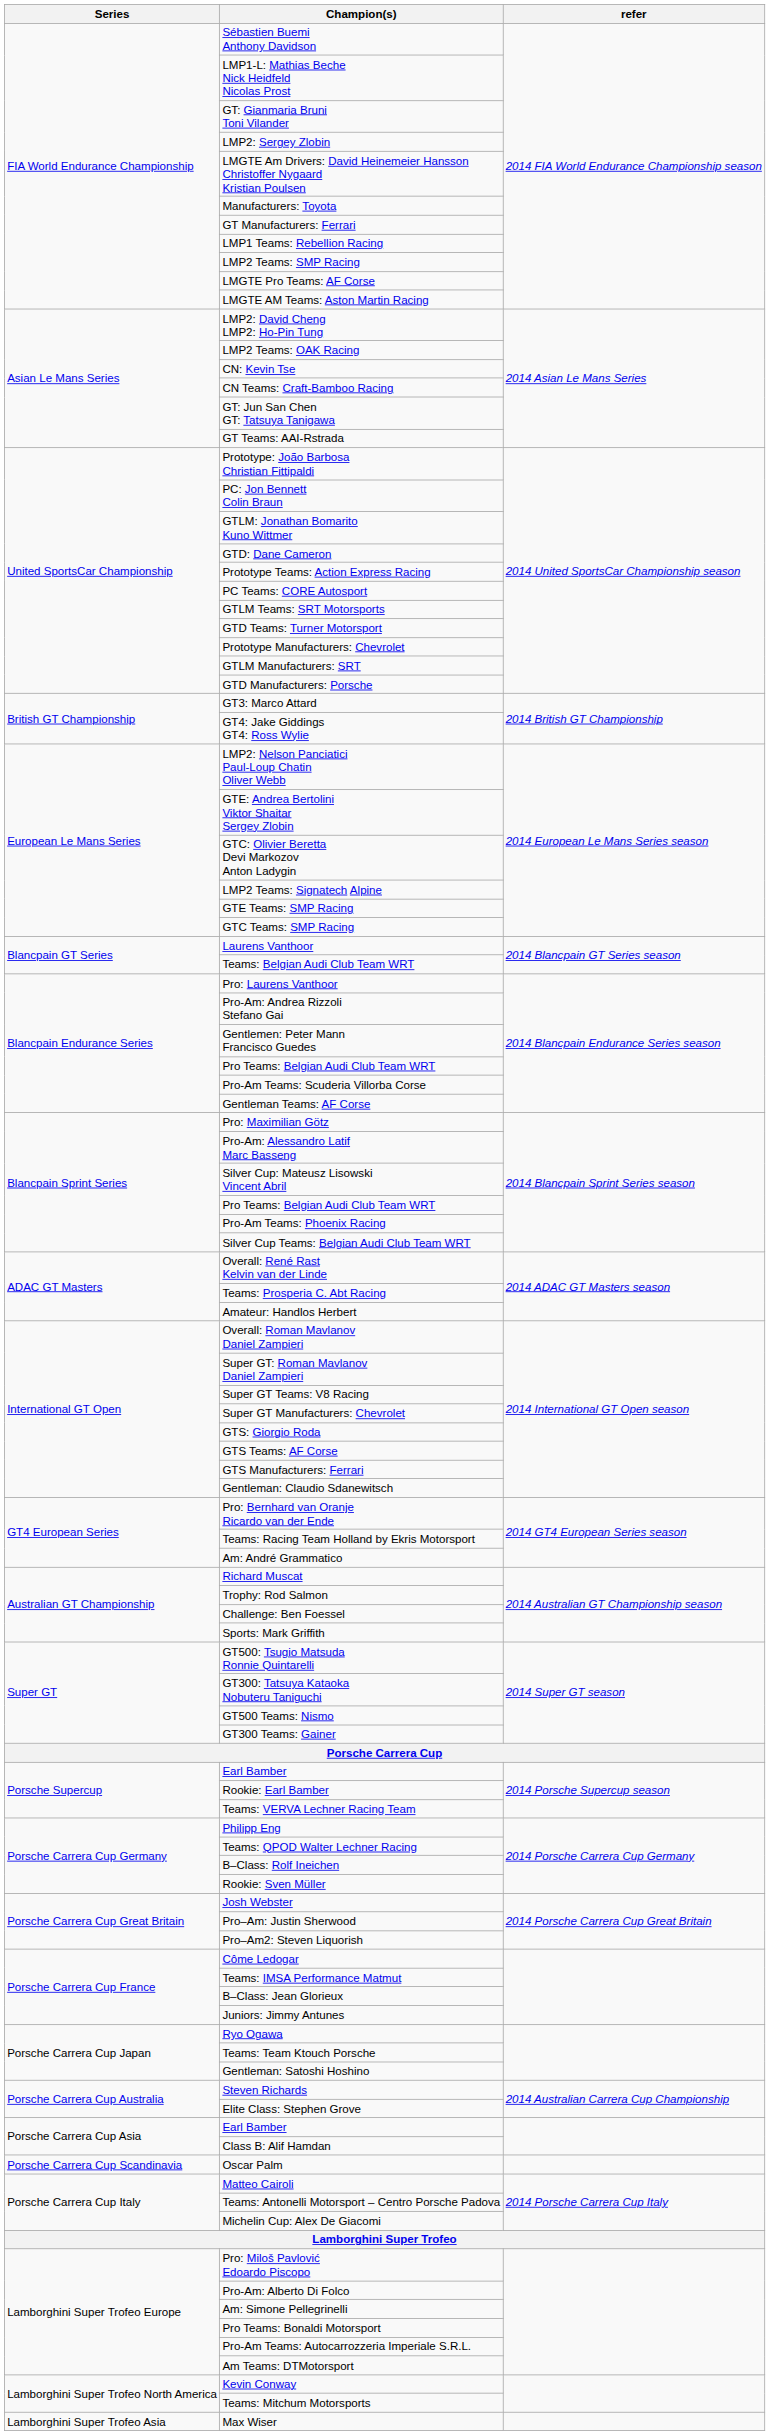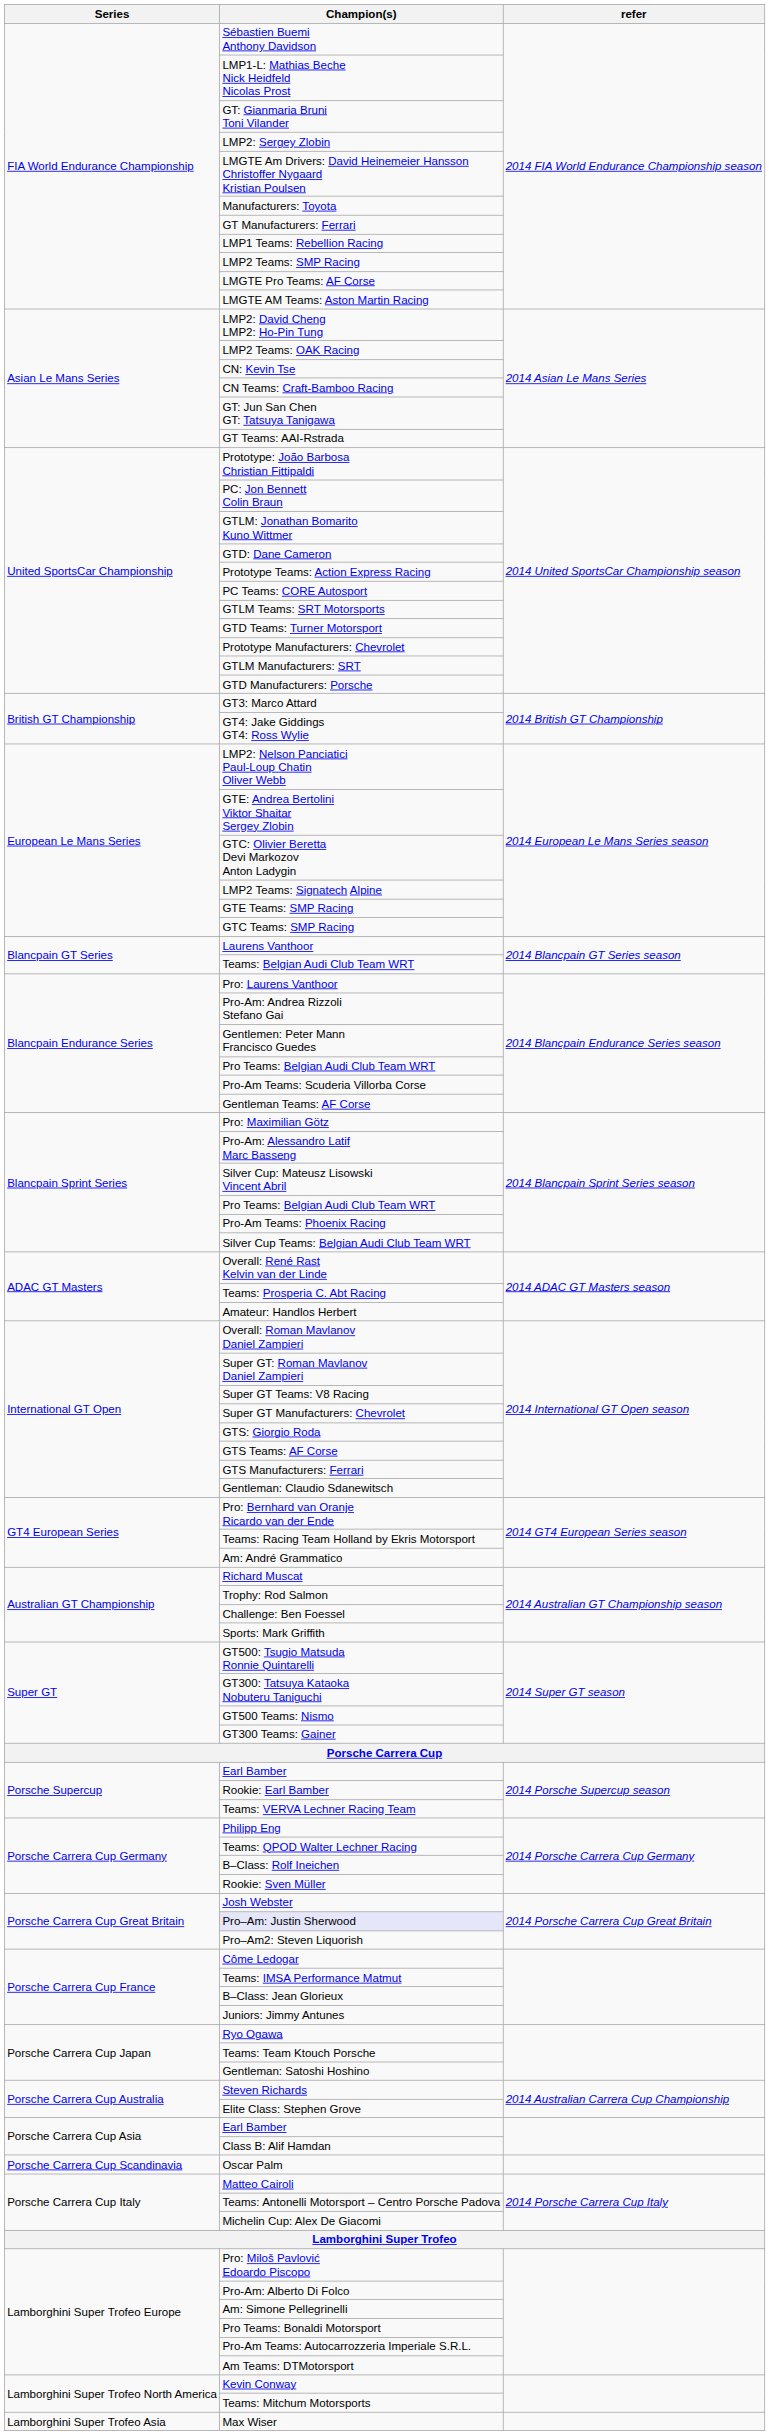(289, 1921) no background -> (289, 1921) lavender background
